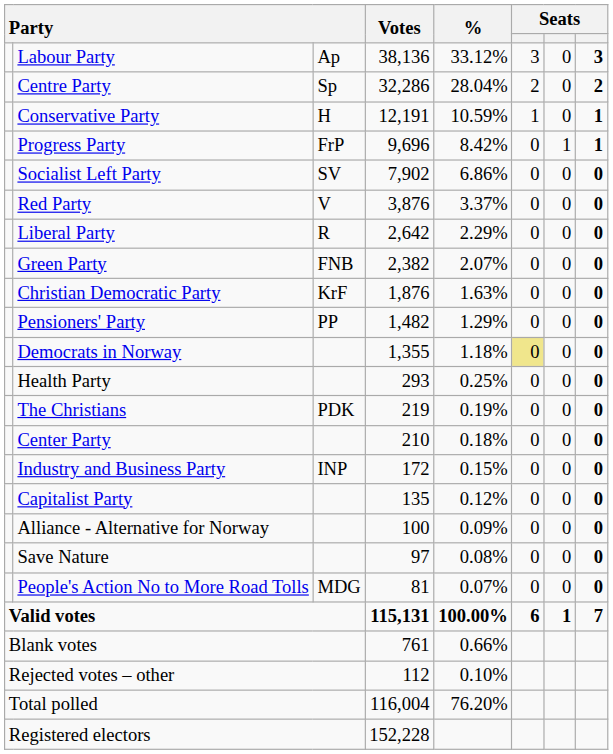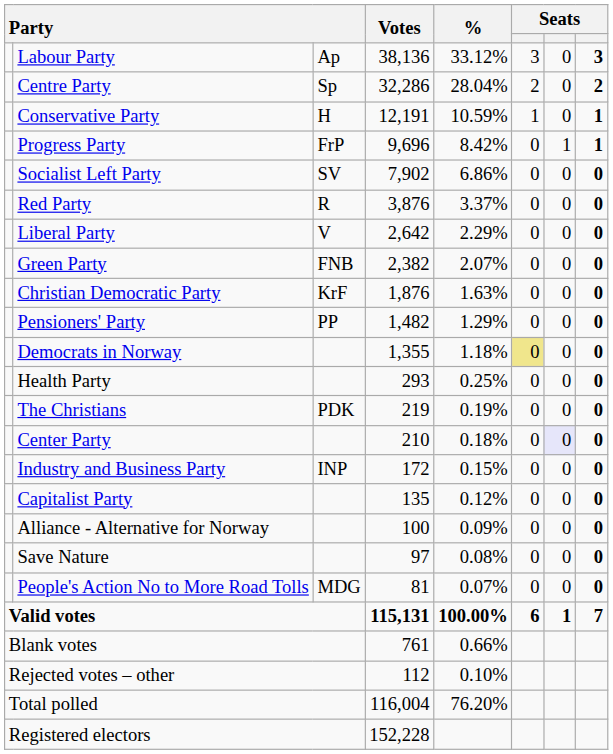(324, 204) V -> (324, 204) R
(324, 233) R -> (324, 233) V
(567, 439) no background -> (567, 439) lavender background
